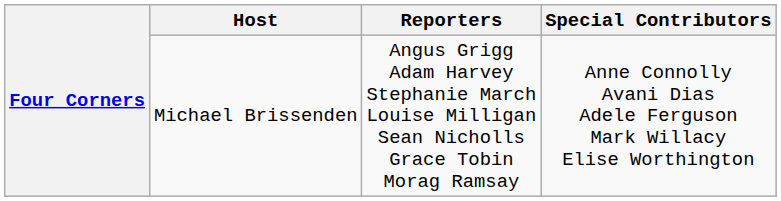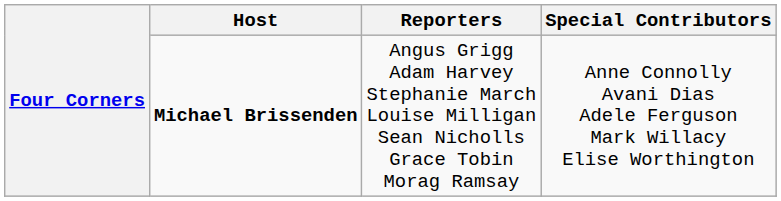(256, 116) normal -> (256, 116) bold
